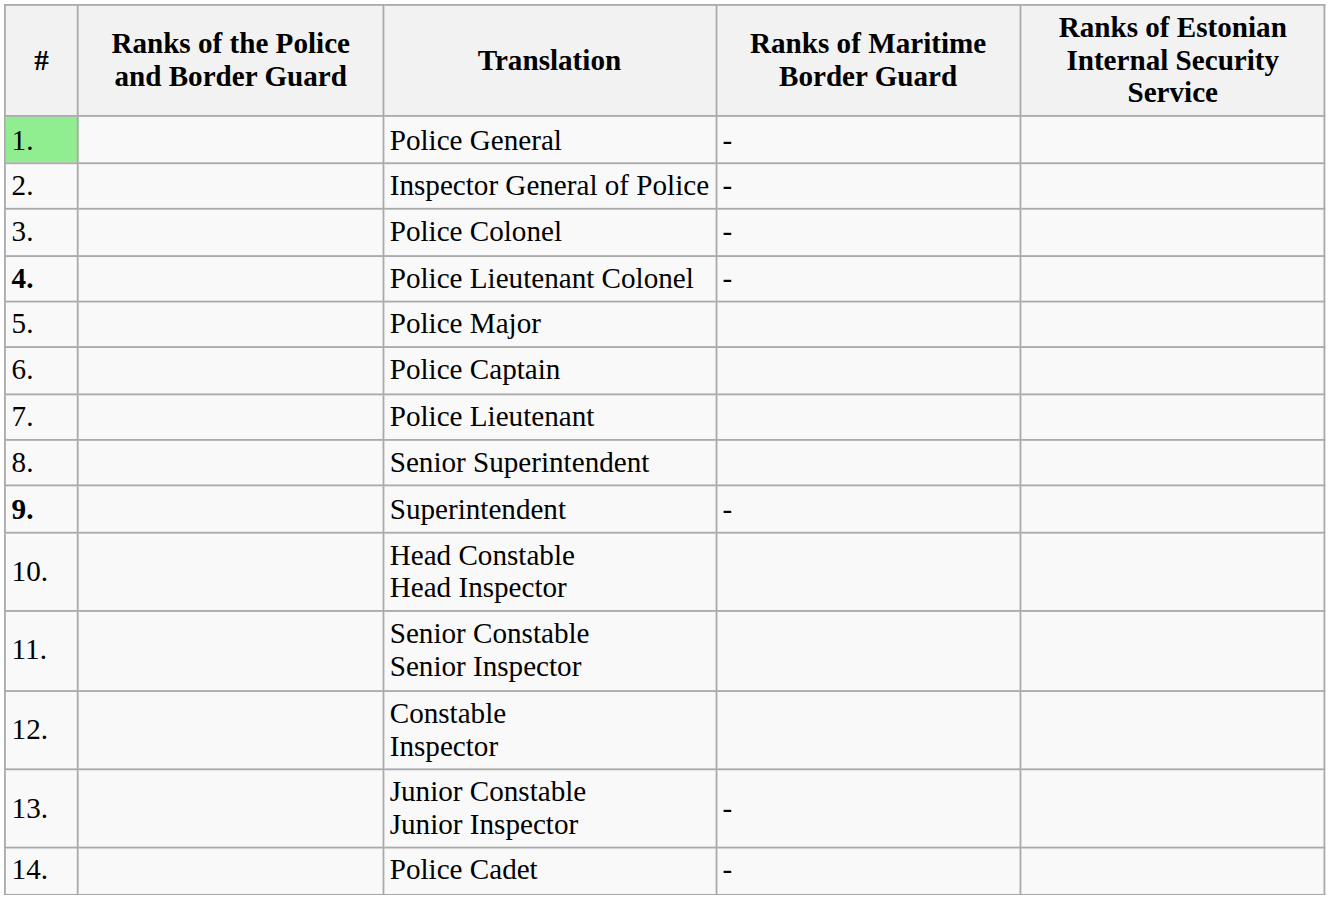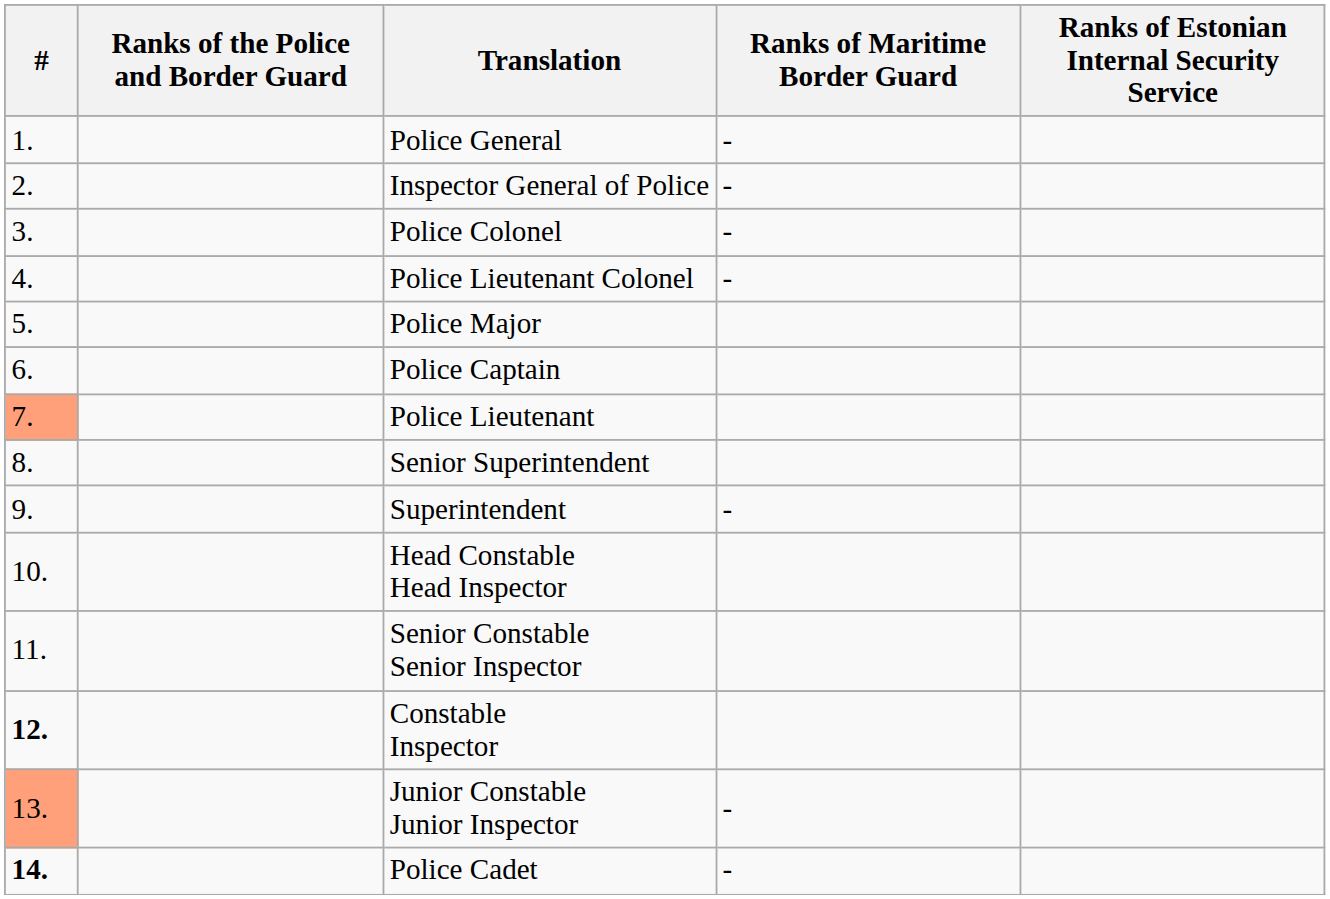(23, 139) lightgreen background -> (23, 139) no background
(23, 277) bold -> (23, 277) normal
(23, 416) no background -> (23, 416) lightsalmon background
(23, 508) bold -> (23, 508) normal
(30, 729) normal -> (30, 729) bold
(30, 808) no background -> (30, 808) lightsalmon background
(30, 870) normal -> (30, 870) bold
